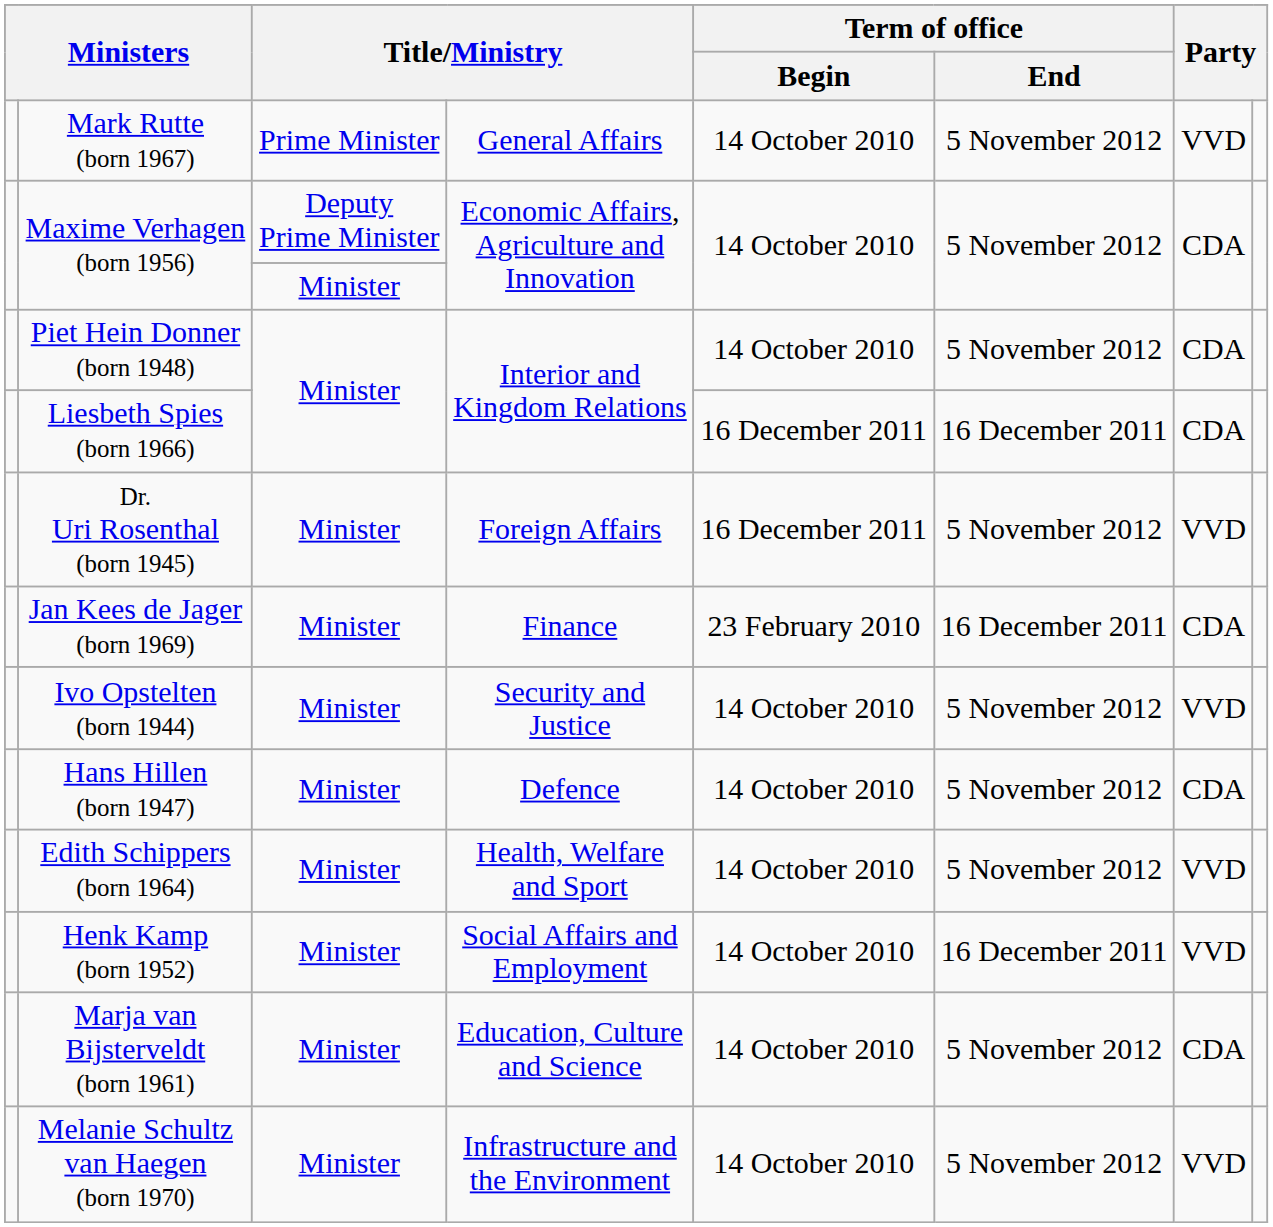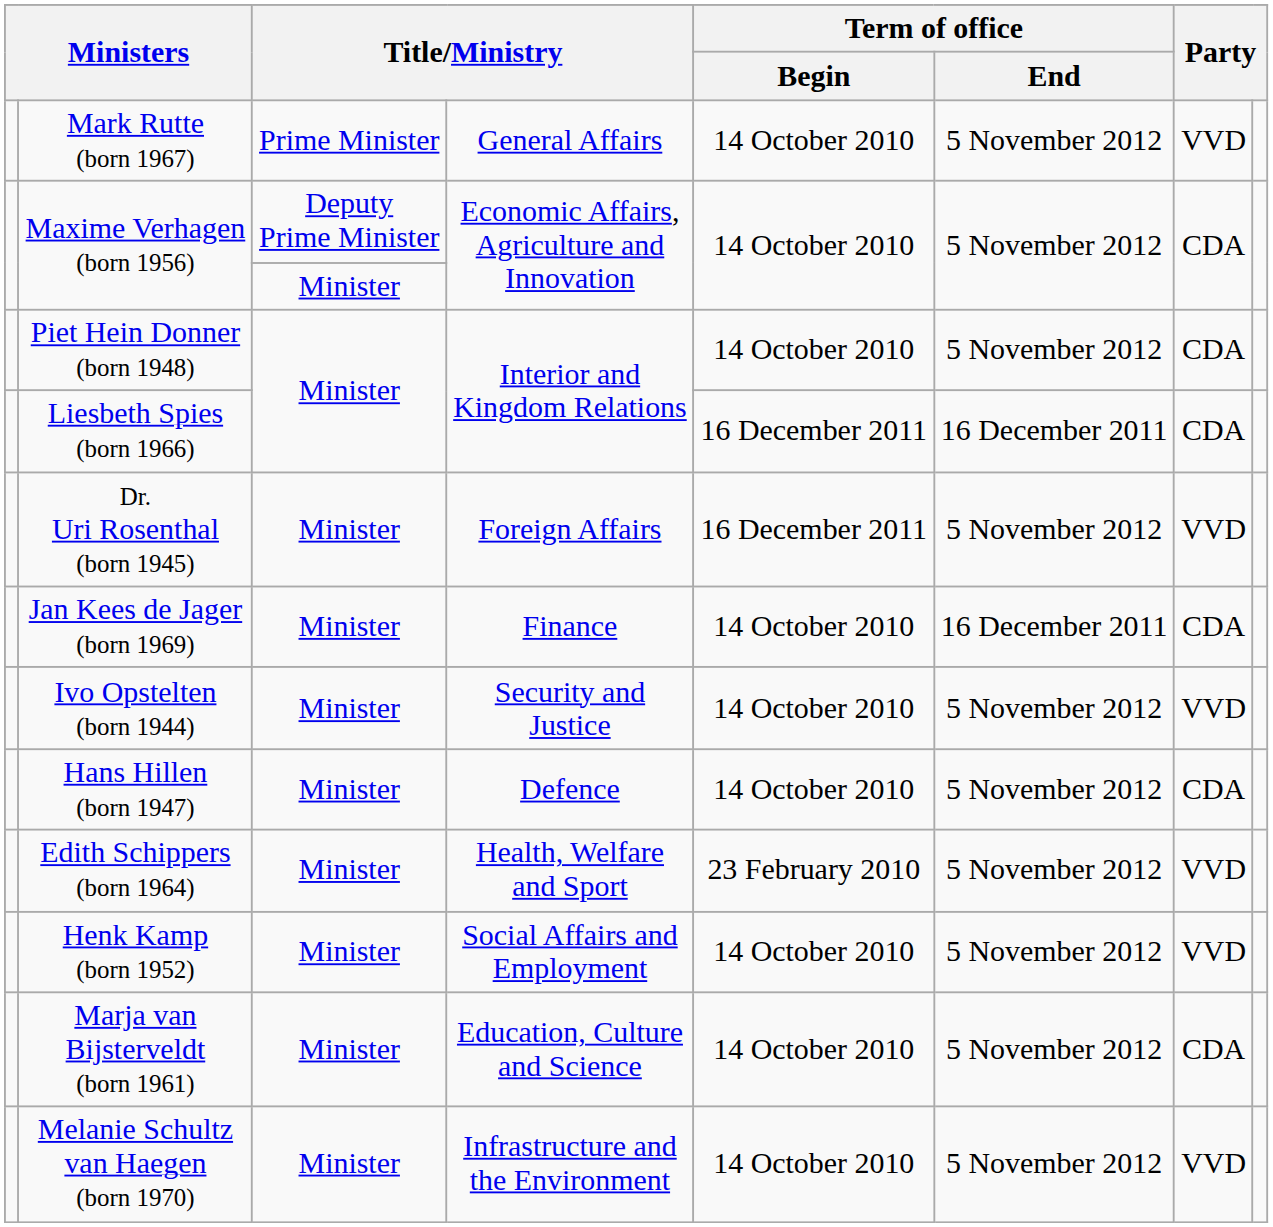(814, 626) 23 February 2010 -> (814, 626) 14 October 2010
(814, 869) 14 October 2010 -> (814, 869) 23 February 2010
(1054, 951) 16 December 2011 -> (1054, 951) 5 November 2012
